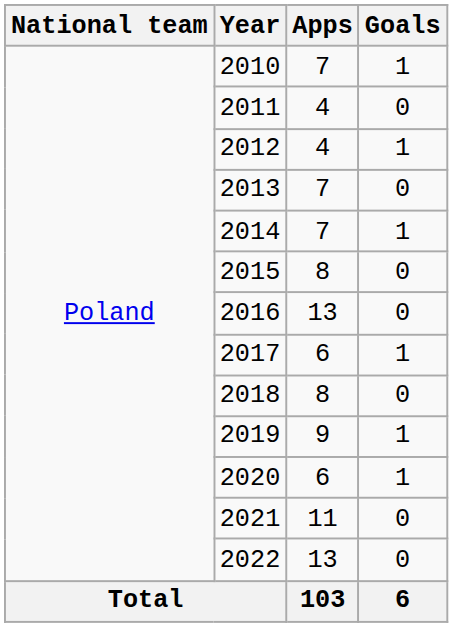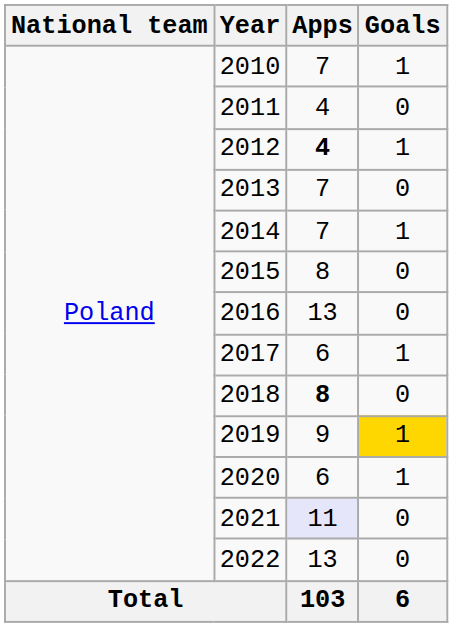(323, 149) normal -> (323, 149) bold
(323, 395) normal -> (323, 395) bold
(403, 437) no background -> (403, 437) gold background
(323, 519) no background -> (323, 519) lavender background
